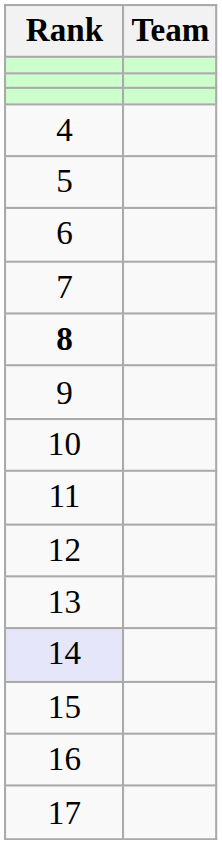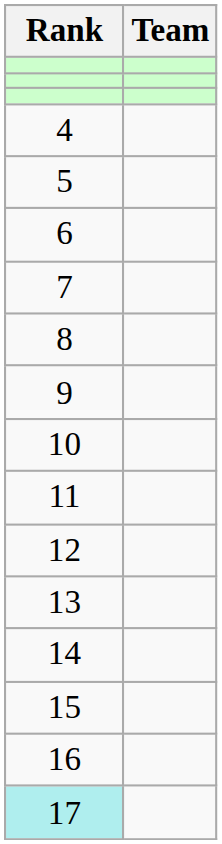(64, 339) bold -> (64, 339) normal
(64, 654) lavender background -> (64, 654) no background
(64, 811) no background -> (64, 811) paleturquoise background
